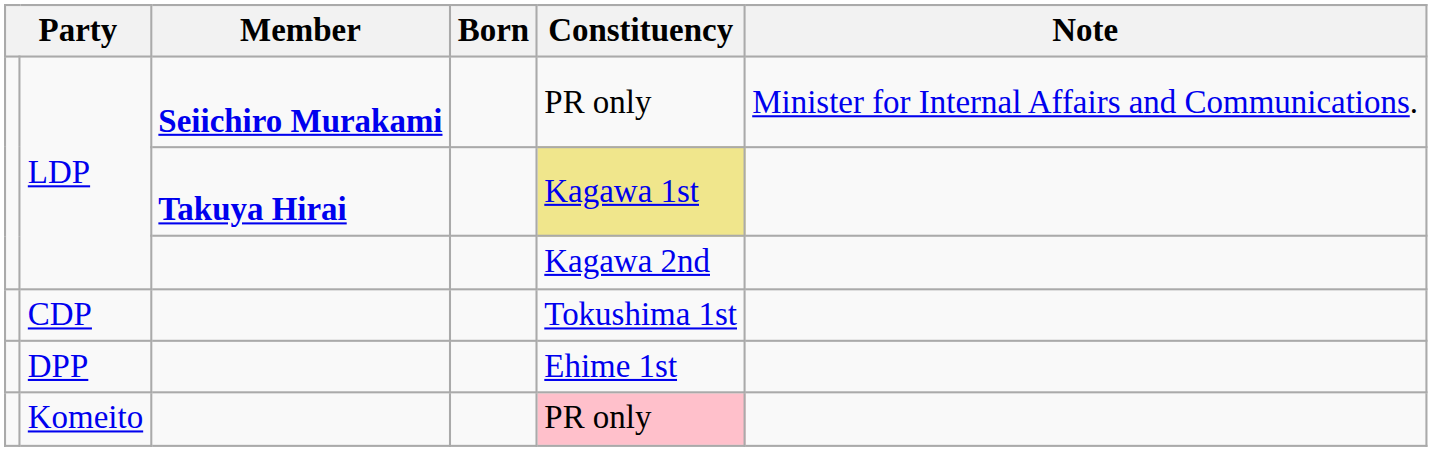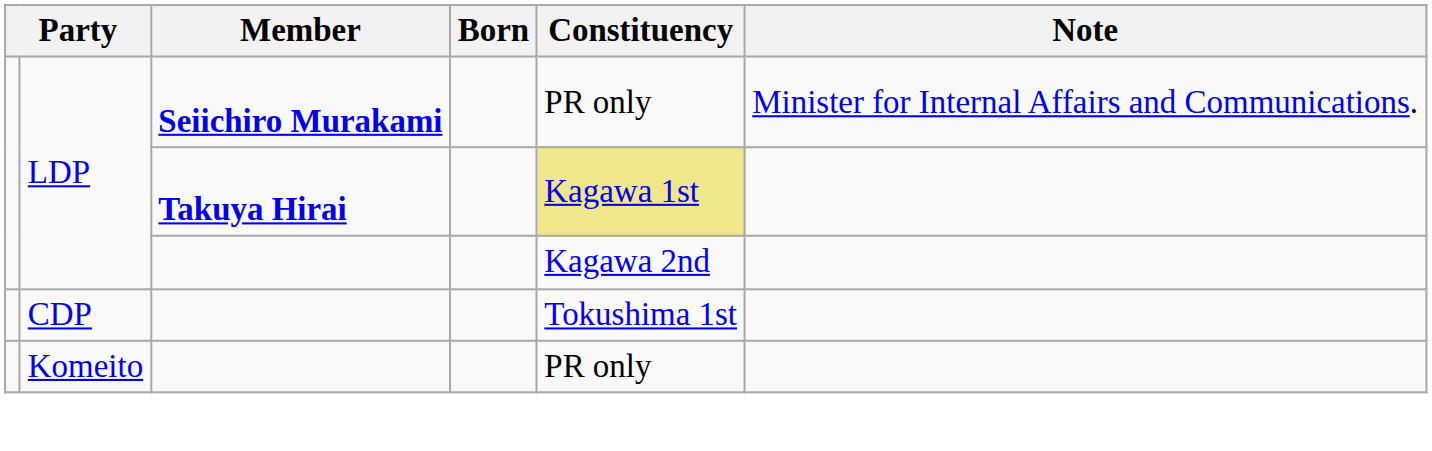- row: (58, 366)
(598, 418) pink background -> (598, 366) no background
